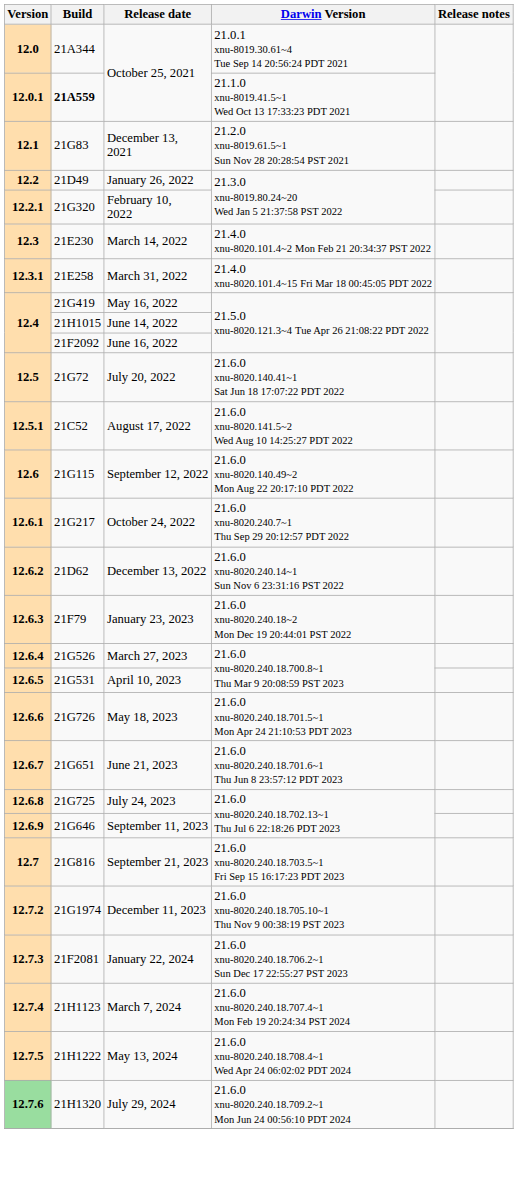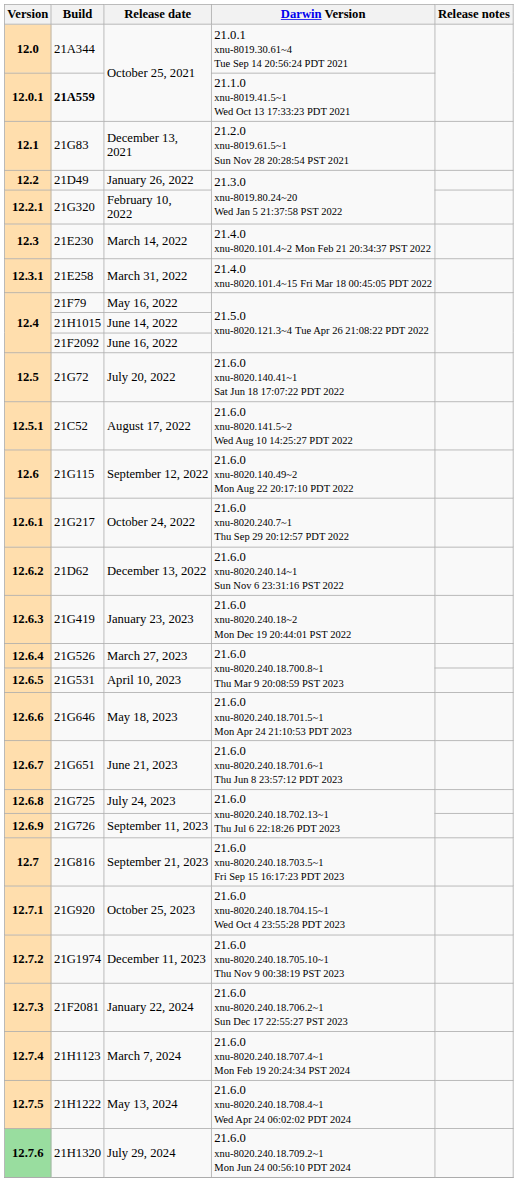(74, 302) 21G419 -> (70, 302) 21F79
(70, 619) 21F79 -> (74, 619) 21G419
(74, 716) 21G726 -> (74, 716) 21G646
(74, 825) 21G646 -> (74, 825) 21G726
+ row: (28, 910)
